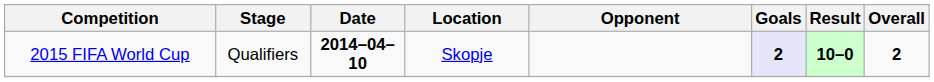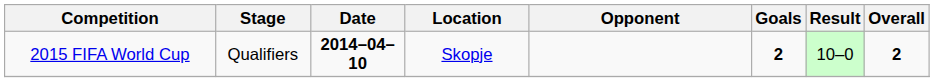(778, 54) lavender background -> (778, 54) no background
(835, 54) bold -> (835, 54) normal
